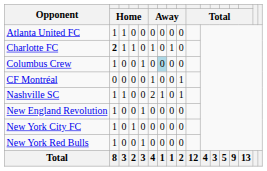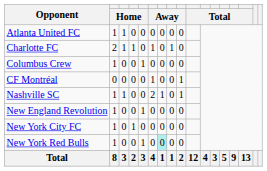(114, 48) bold -> (114, 48) normal
(162, 64) lightblue background -> (162, 64) no background
(162, 142) no background -> (162, 142) paleturquoise background
